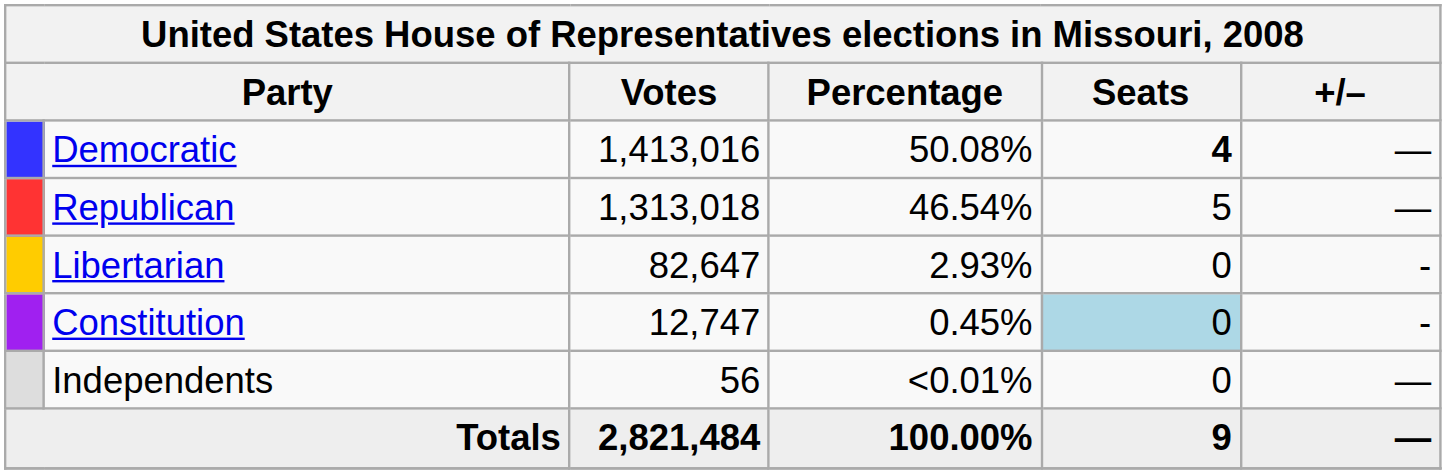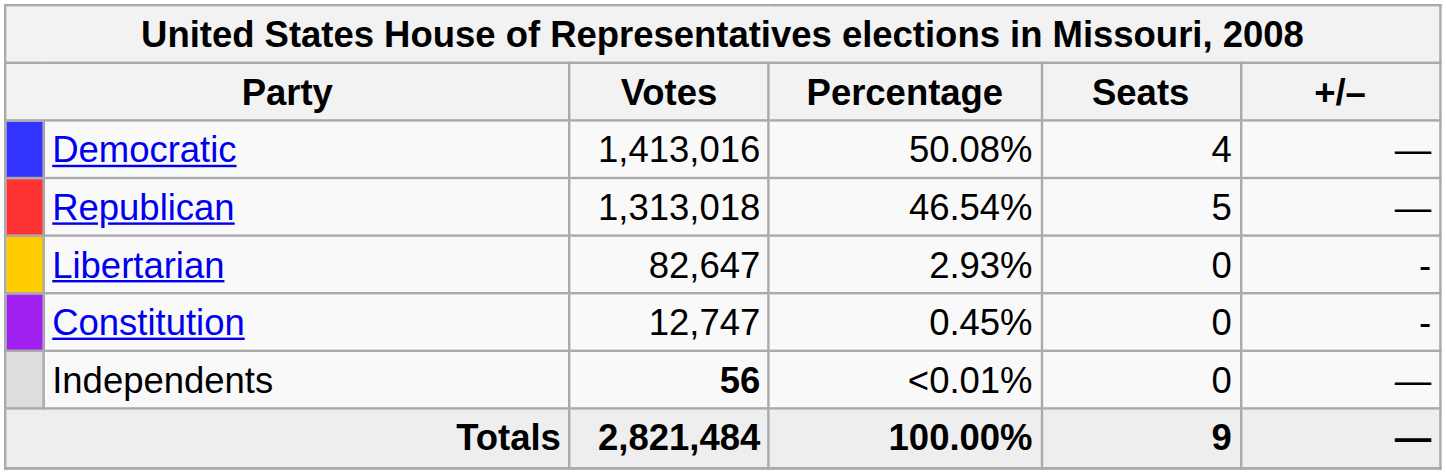(1222, 150) bold -> (1222, 150) normal
(1222, 323) lightblue background -> (1222, 323) no background
(740, 381) normal -> (740, 381) bold
